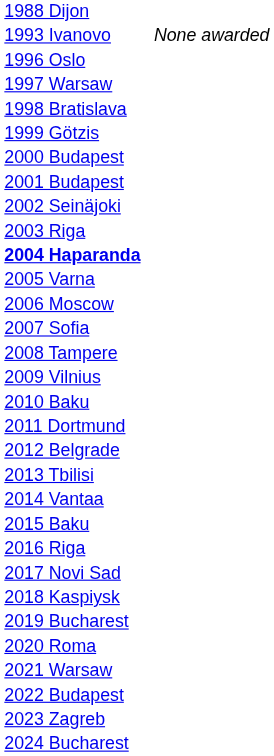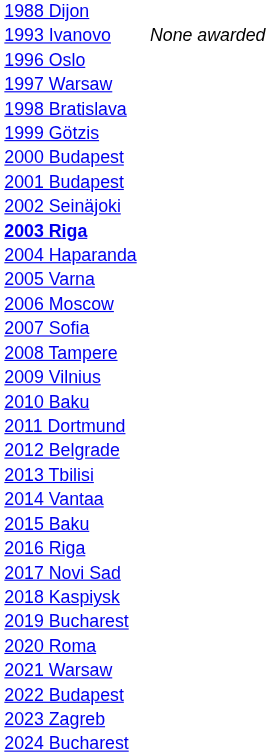(45, 231) normal -> (46, 231) bold
(72, 255) bold -> (70, 255) normal
